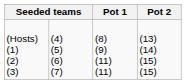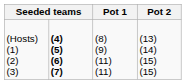(57, 55) normal -> (57, 55) bold
